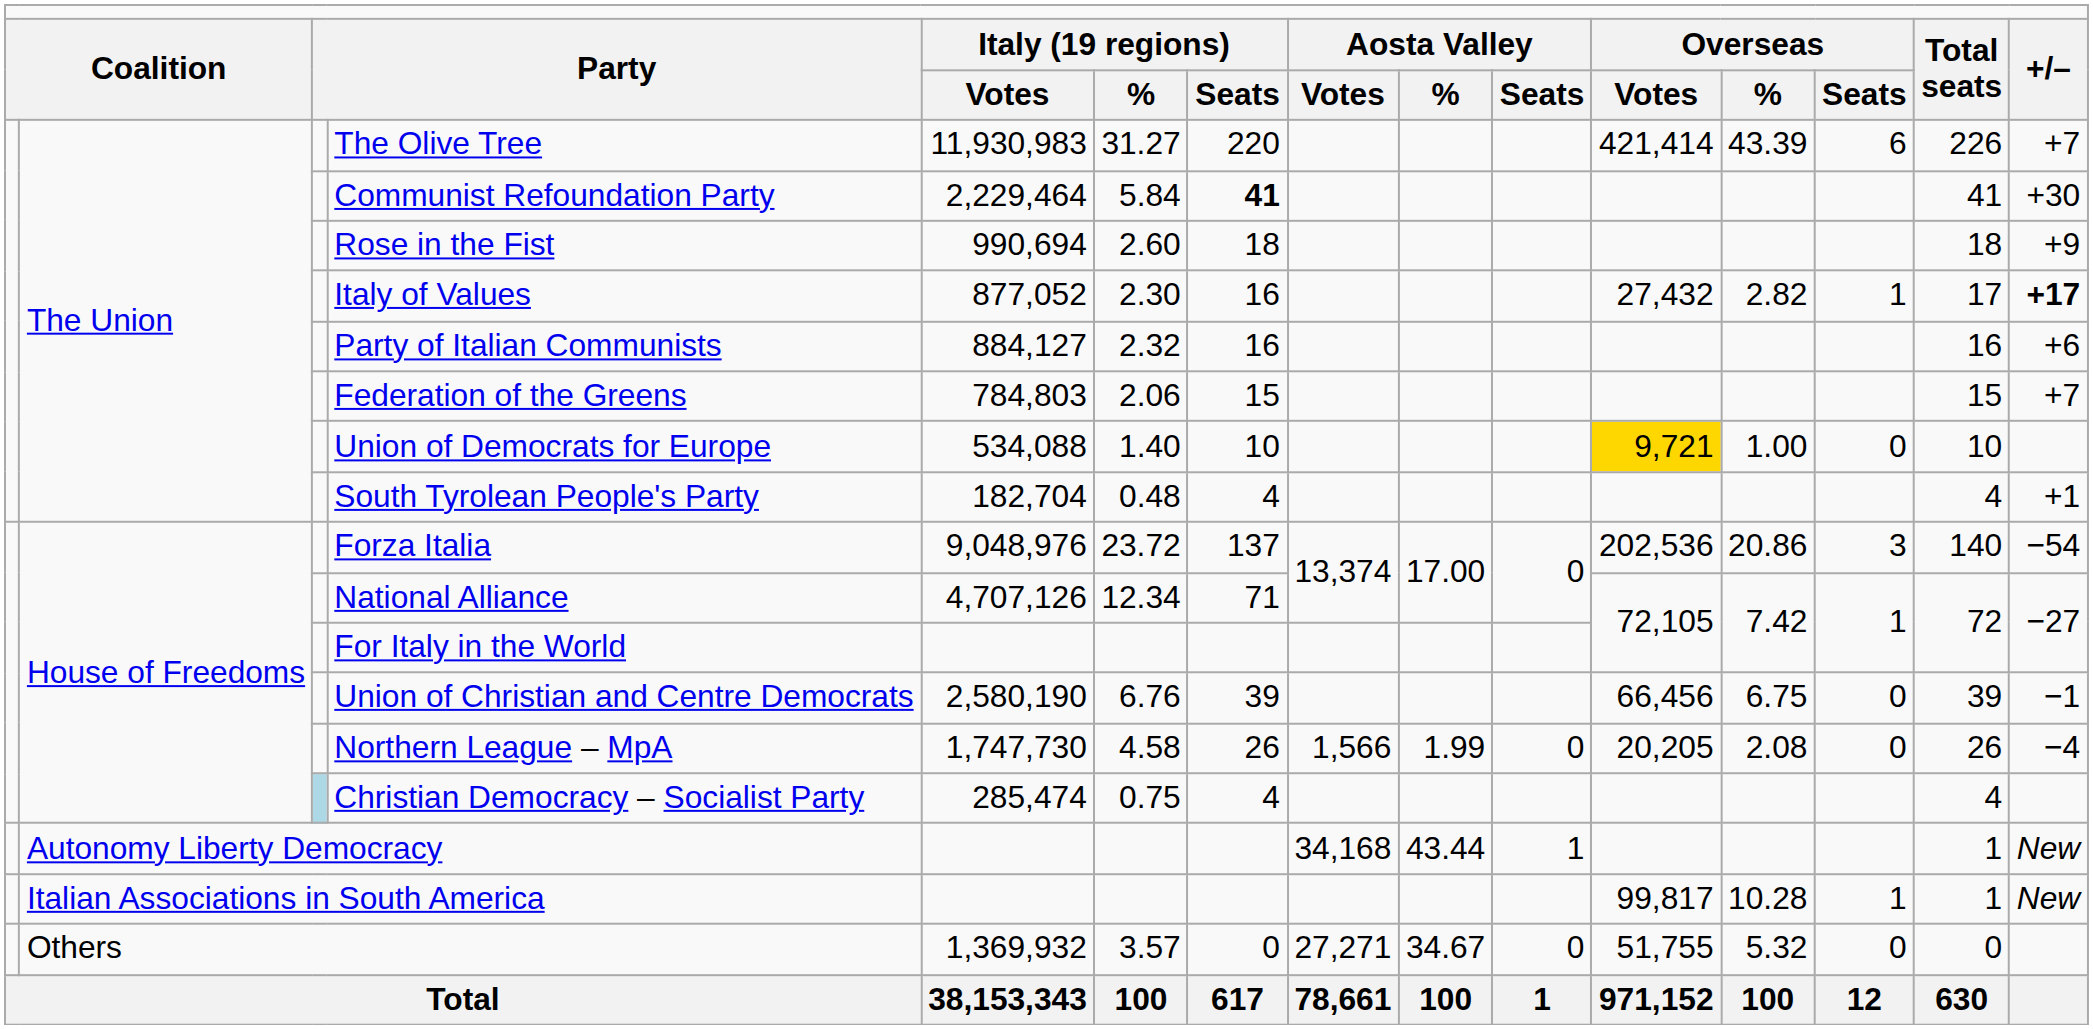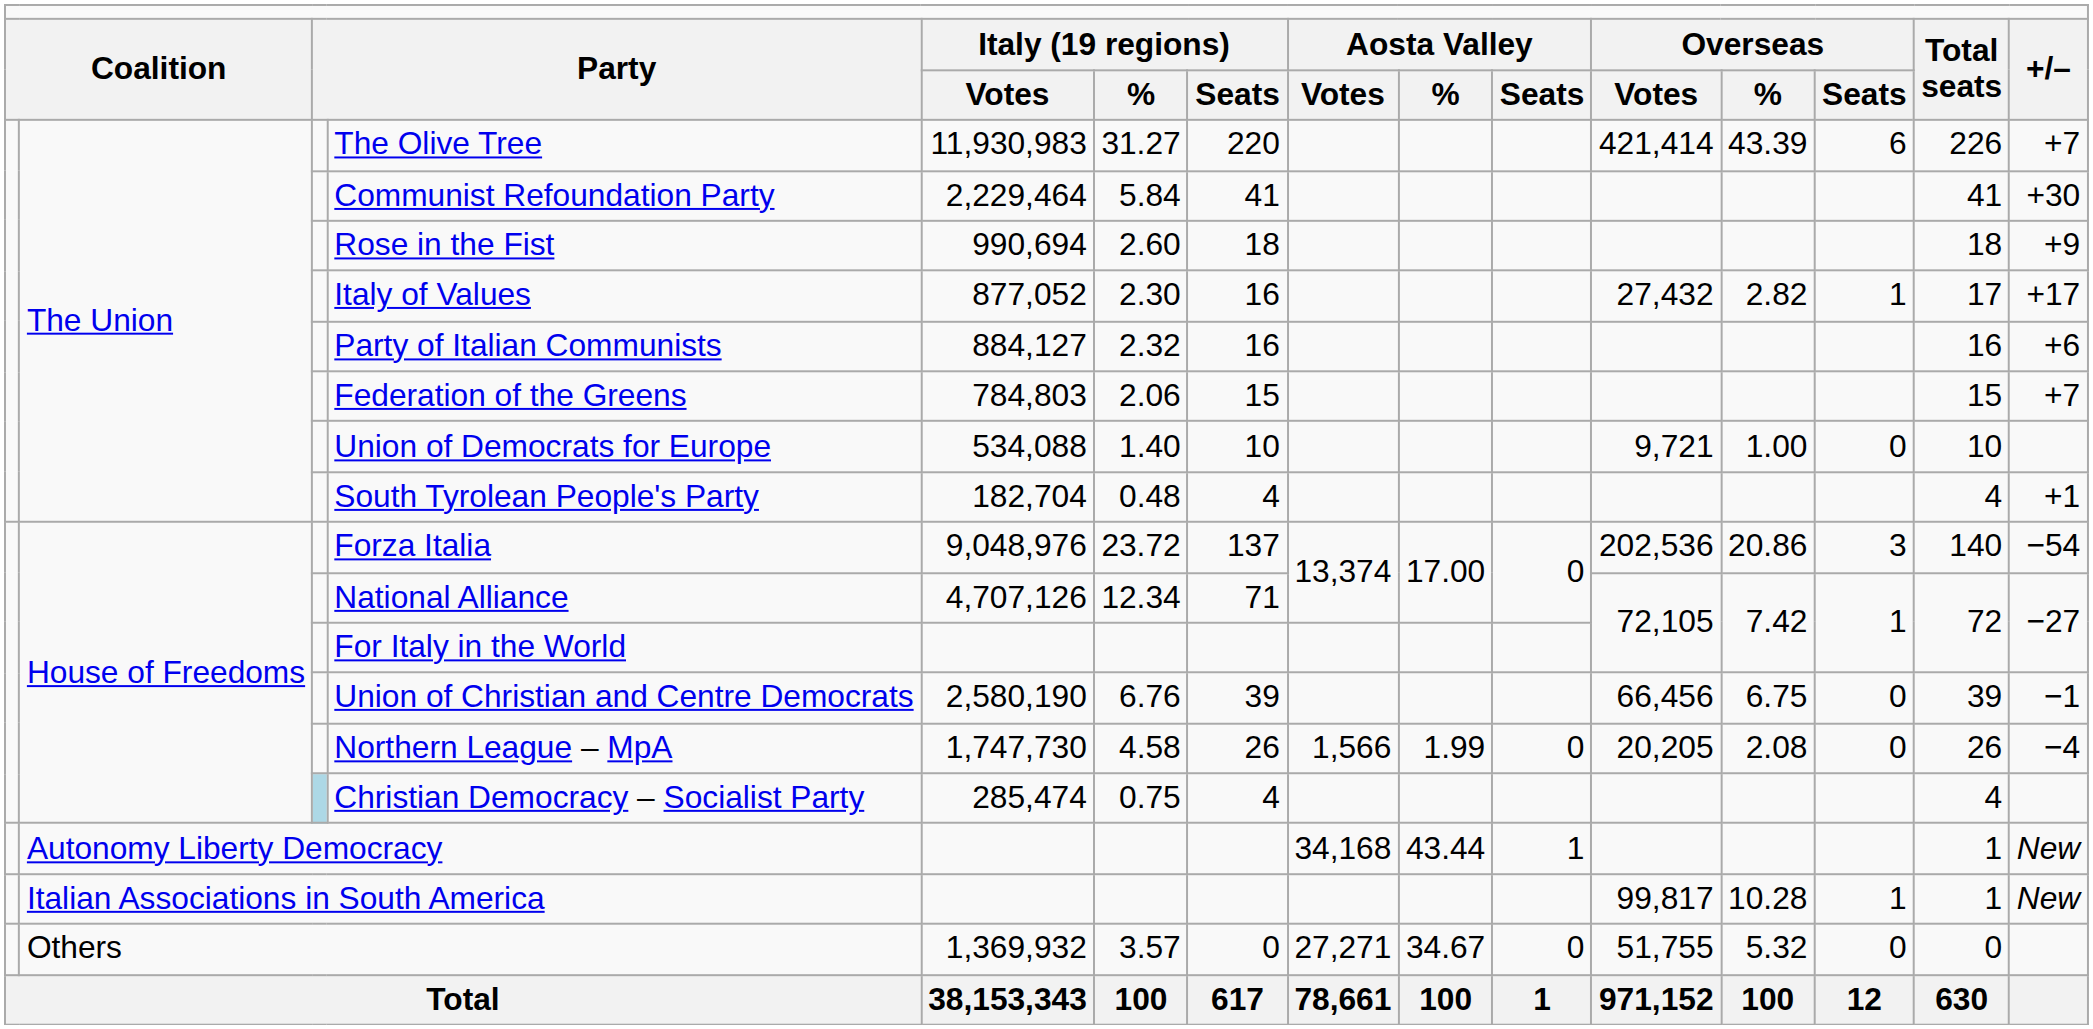(1262, 194) bold -> (1262, 194) normal
(2053, 295) bold -> (2053, 295) normal
(1674, 446) gold background -> (1674, 446) no background
